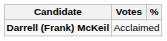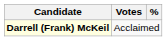(58, 28) no background -> (58, 28) lightyellow background
